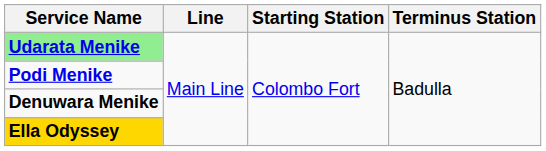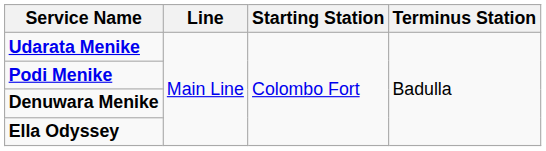(74, 46) lightgreen background -> (74, 46) no background
(64, 131) gold background -> (64, 131) no background
